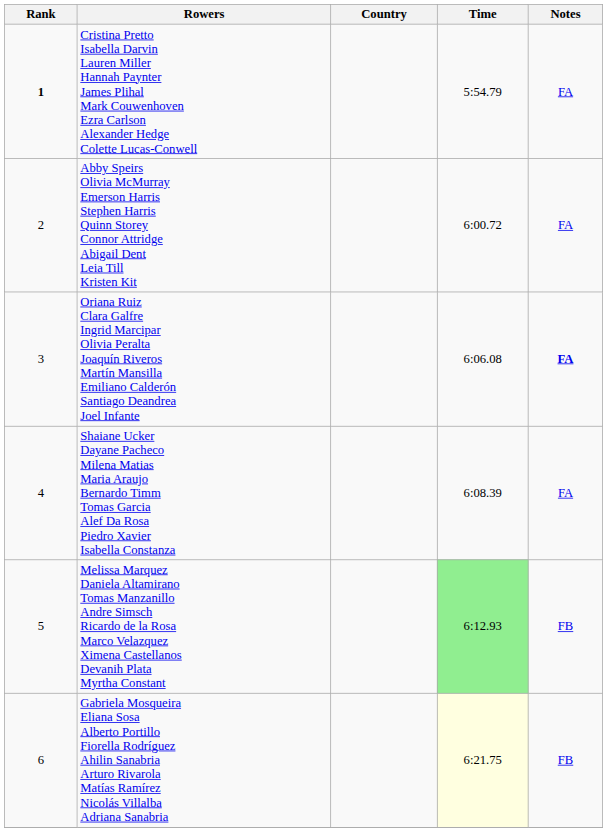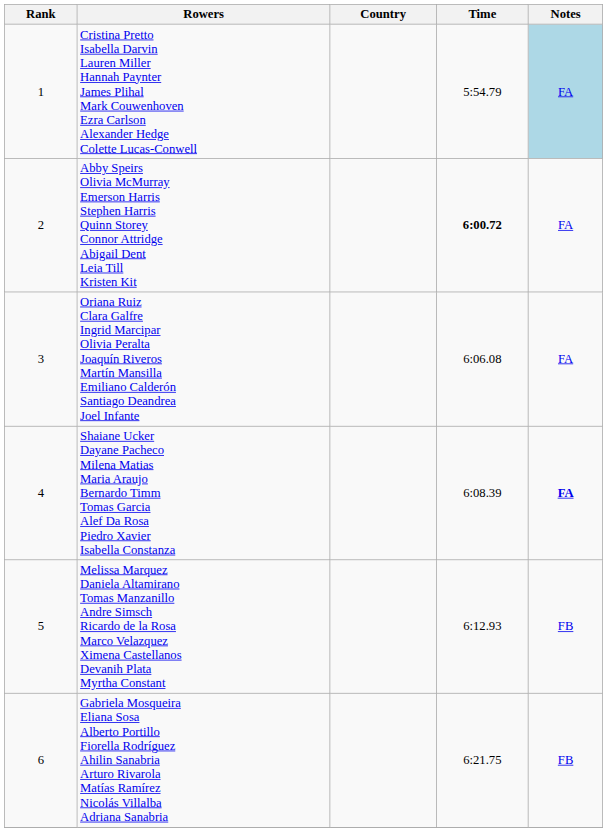(41, 91) bold -> (41, 91) normal
(566, 91) no background -> (566, 91) lightblue background
(483, 225) normal -> (482, 225) bold
(566, 359) bold -> (566, 359) normal
(566, 492) normal -> (566, 492) bold
(483, 626) lightgreen background -> (482, 626) no background
(483, 760) lightyellow background -> (482, 760) no background
